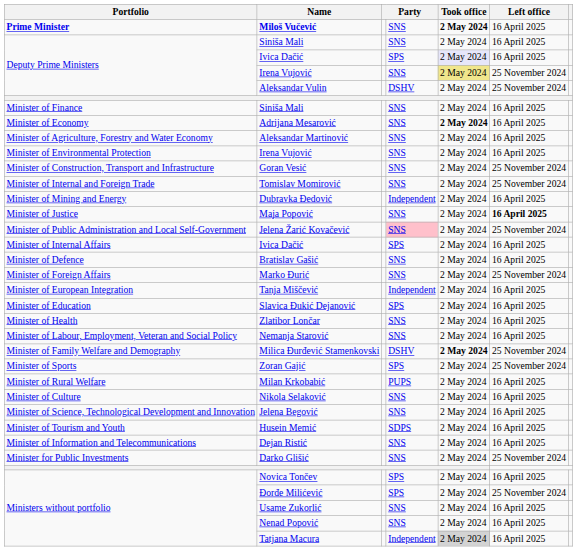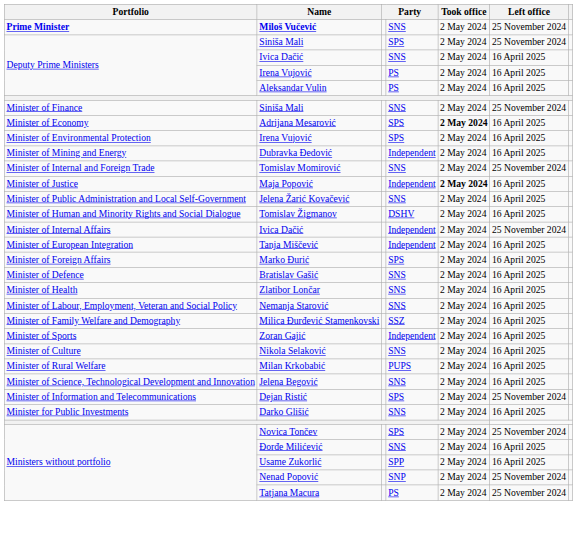(464, 27) bold -> (463, 27) normal
(519, 27) 16 April 2025 -> (529, 27) 25 November 2024
(397, 42) SNS -> (396, 42) SPS
(519, 42) 16 April 2025 -> (529, 42) 25 November 2024
(396, 57) SPS -> (397, 57) SNS
(463, 57) lavender background -> (463, 57) no background
(397, 73) SNS -> (394, 73) PS
(463, 73) khaki background -> (463, 73) no background
(529, 73) 25 November 2024 -> (519, 73) 16 April 2025
(401, 88) DSHV -> (394, 88) PS
(529, 88) 25 November 2024 -> (519, 88) 16 April 2025
(519, 107) 16 April 2025 -> (529, 107) 25 November 2024
(397, 123) SNS -> (396, 123) SPS
- row: (110, 138)
(397, 153) SNS -> (396, 138) SPS
- row: (110, 168)
rows swapped: (66, 199) <-> (81, 184)
(397, 214) SNS -> (412, 184) Independent
(463, 214) normal -> (464, 184) bold
(519, 214) bold -> (519, 184) normal
(397, 229) pink background -> (397, 199) no background
(529, 229) 25 November 2024 -> (519, 199) 16 April 2025
+ row: (124, 214)
(396, 244) SPS -> (412, 229) Independent
(519, 244) 16 April 2025 -> (529, 229) 25 November 2024
rows swapped: (45, 260) <-> (70, 290)
(397, 275) SNS -> (396, 260) SPS
(529, 275) 25 November 2024 -> (519, 260) 16 April 2025
- row: (49, 305)
(401, 351) DSHV -> (396, 321) SSZ
(464, 351) bold -> (463, 321) normal
(529, 351) 25 November 2024 -> (519, 321) 16 April 2025
(396, 366) SPS -> (412, 336) Independent
(529, 366) 25 November 2024 -> (519, 336) 16 April 2025
rows swapped: (44, 397) <-> (56, 381)
- row: (66, 427)
(397, 442) SNS -> (396, 397) SPS
(519, 442) 16 April 2025 -> (529, 397) 25 November 2024
(529, 458) 25 November 2024 -> (519, 412) 16 April 2025
(519, 477) 16 April 2025 -> (529, 432) 25 November 2024
(396, 492) SPS -> (397, 447) SNS
(529, 492) 25 November 2024 -> (519, 447) 16 April 2025
(397, 508) SNS -> (396, 462) SPP
(397, 523) SNS -> (397, 477) SNP
(519, 523) 16 April 2025 -> (529, 477) 25 November 2024
(412, 538) Independent -> (394, 492) PS
(463, 538) lightgrey background -> (463, 492) no background
(519, 538) 16 April 2025 -> (529, 492) 25 November 2024
